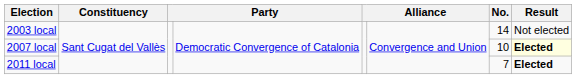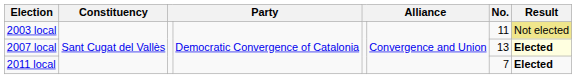(503, 30) 14 -> (503, 30) 11
(542, 30) no background -> (542, 30) khaki background
(503, 47) 10 -> (503, 47) 13
